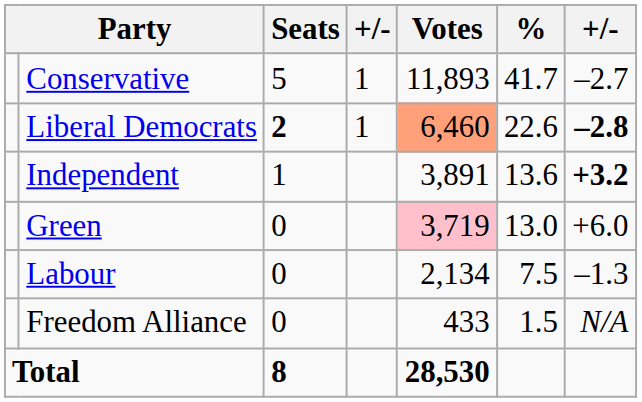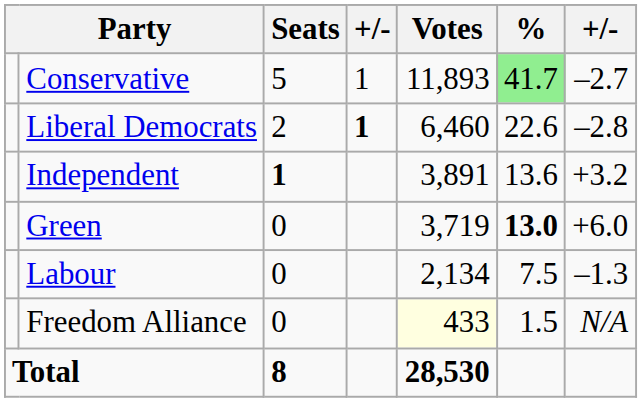(531, 77) no background -> (531, 77) lightgreen background
(279, 126) bold -> (279, 126) normal
(362, 126) normal -> (362, 126) bold
(455, 126) lightsalmon background -> (455, 126) no background
(601, 126) bold -> (601, 126) normal
(279, 175) normal -> (279, 175) bold
(600, 175) bold -> (600, 175) normal
(455, 224) pink background -> (455, 224) no background
(531, 224) normal -> (531, 224) bold
(467, 322) no background -> (467, 322) lightyellow background
